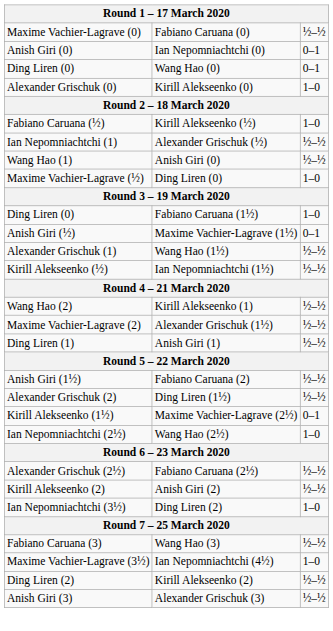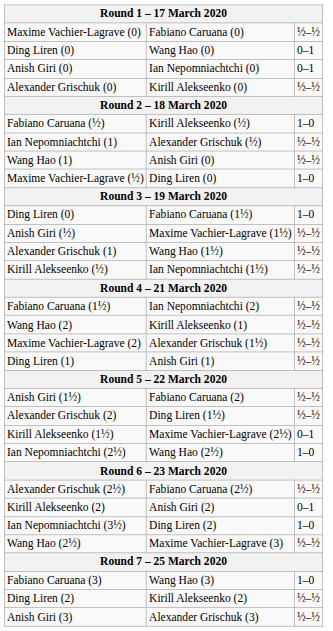rows swapped: (187, 68) <-> (210, 50)
(311, 87) 1–0 -> (308, 87) ½–½
(311, 233) 0–1 -> (308, 233) ½–½
+ row: (204, 306)
(314, 489) ½–½ -> (306, 507) 0–1
+ row: (216, 543)
(314, 543) ½–½ -> (306, 580) 1–0
- row: (214, 562)
